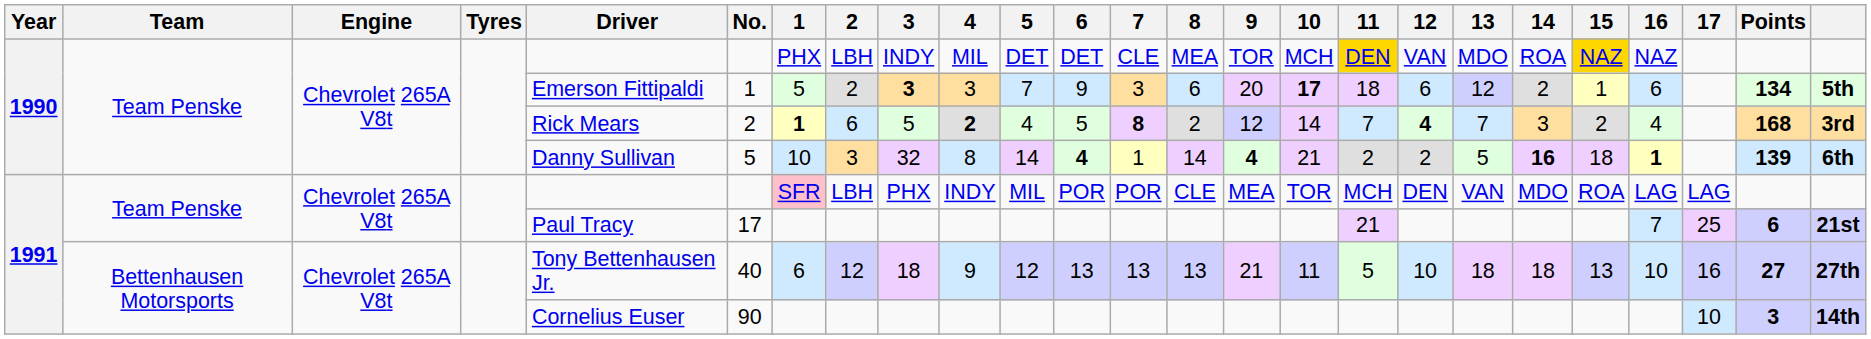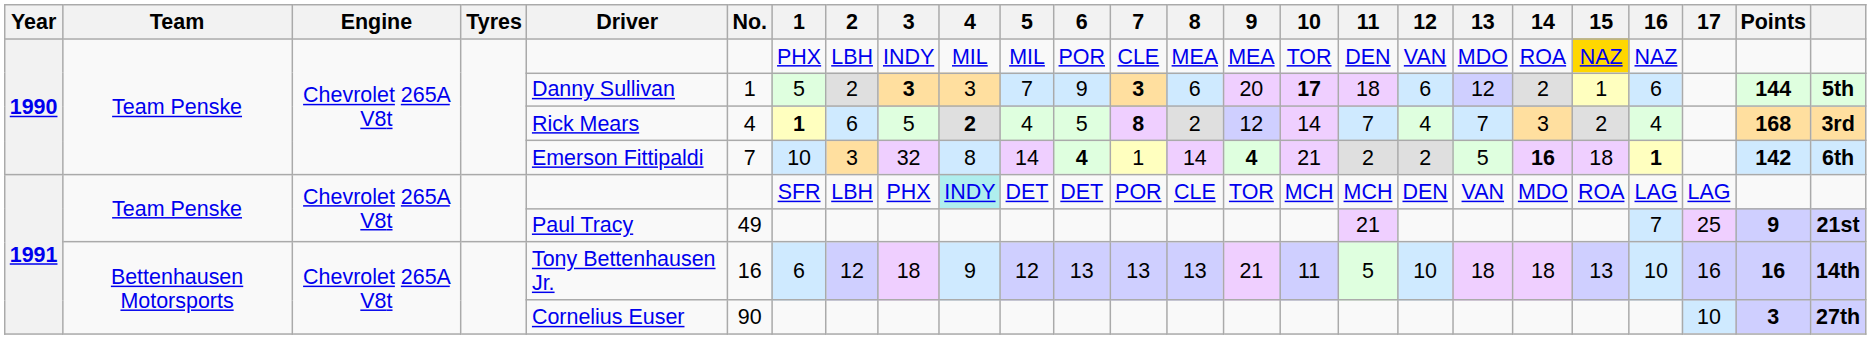(1027, 56) DET -> (1027, 56) MIL
(1082, 56) DET -> (1082, 56) POR
(1251, 56) TOR -> (1251, 56) MEA
(1309, 56) MCH -> (1309, 56) TOR
(1368, 56) gold background -> (1368, 56) no background
(618, 90) Emerson Fittipaldi -> (603, 90) Danny Sullivan
(1138, 90) normal -> (1138, 90) bold
(1773, 90) 134 -> (1773, 90) 144
(750, 124) 2 -> (750, 124) 4
(1425, 124) bold -> (1425, 124) normal
(603, 158) Danny Sullivan -> (618, 158) Emerson Fittipaldi
(750, 158) 5 -> (750, 158) 7
(1773, 158) 139 -> (1773, 158) 142
(799, 192) pink background -> (799, 192) no background
(970, 192) no background -> (970, 192) paleturquoise background
(1027, 192) MIL -> (1027, 192) DET
(1082, 192) POR -> (1082, 192) DET
(1251, 192) MEA -> (1251, 192) TOR
(1309, 192) TOR -> (1309, 192) MCH
(750, 225) 17 -> (750, 225) 49
(1773, 225) 6 -> (1773, 225) 9
(750, 271) 40 -> (750, 271) 16
(1773, 271) 27 -> (1773, 271) 16
(1838, 271) 27th -> (1838, 271) 14th
(1838, 317) 14th -> (1838, 317) 27th
